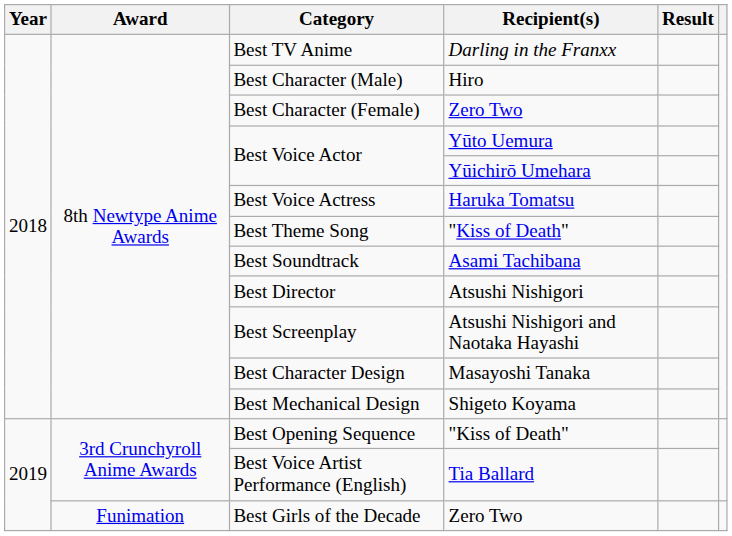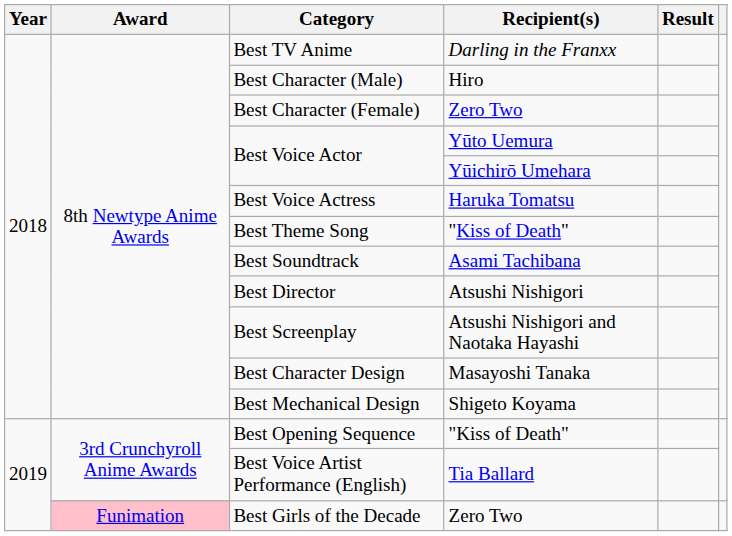(140, 515) no background -> (140, 515) pink background
